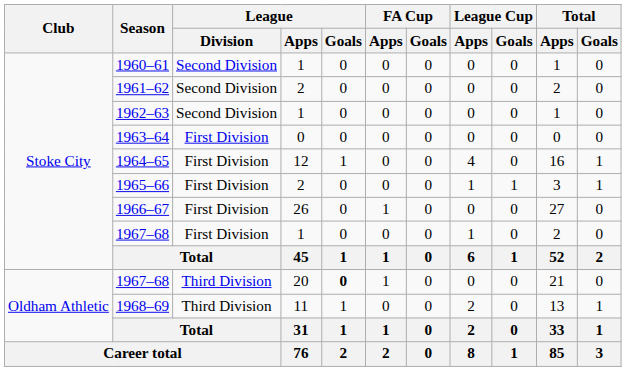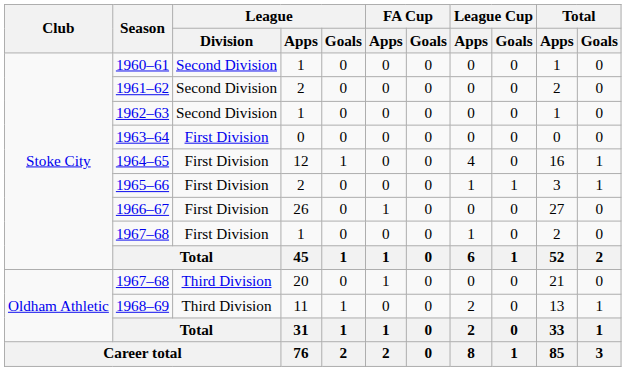(343, 281) bold -> (343, 281) normal
